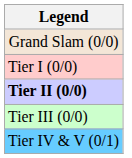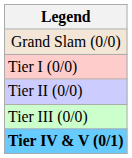(47, 91) bold -> (45, 91) normal
(64, 141) normal -> (66, 141) bold
